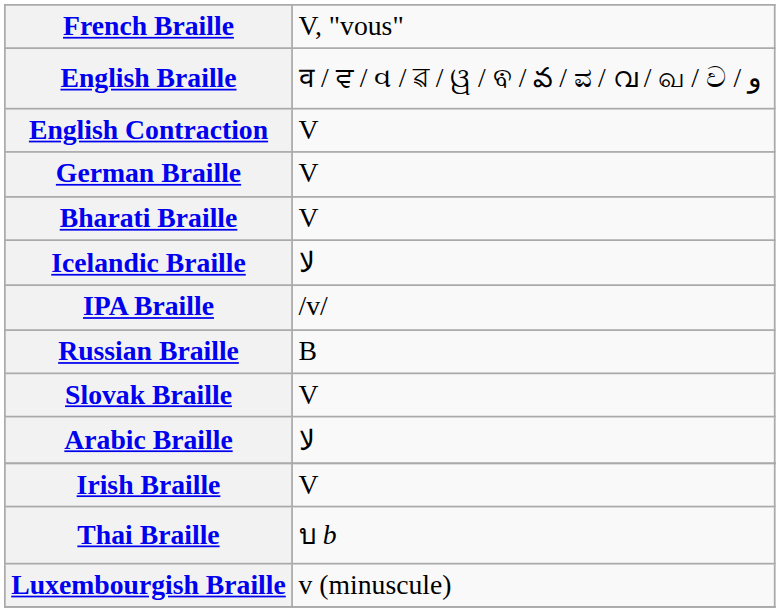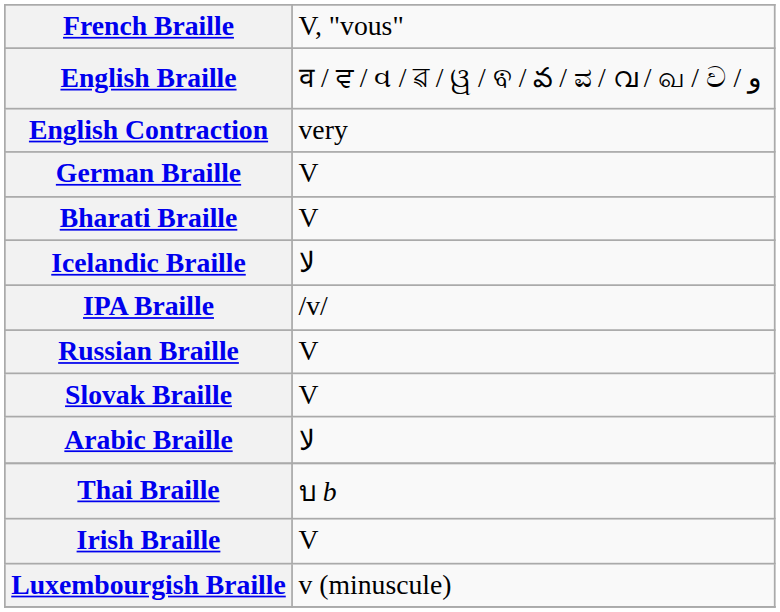(309, 129) V -> (323, 129) very
(308, 351) В -> (309, 351) V
rows swapped: (148, 484) <-> (148, 534)
